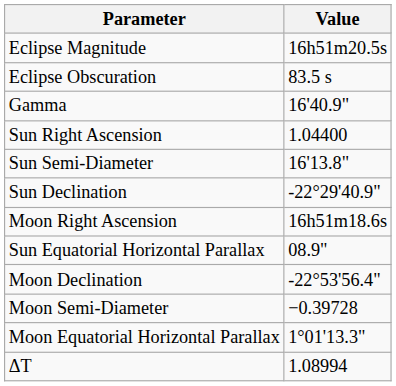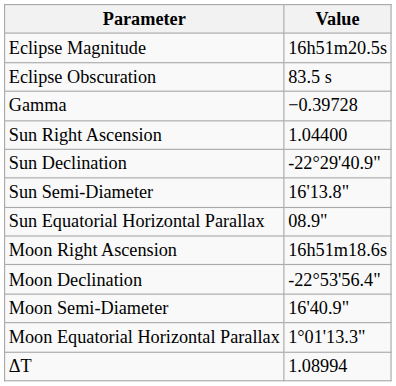(319, 105) 16'40.9" -> (323, 105) −0.39728
rows swapped: (68, 192) <-> (81, 163)
rows swapped: (137, 250) <-> (93, 221)
(323, 308) −0.39728 -> (319, 308) 16'40.9"
